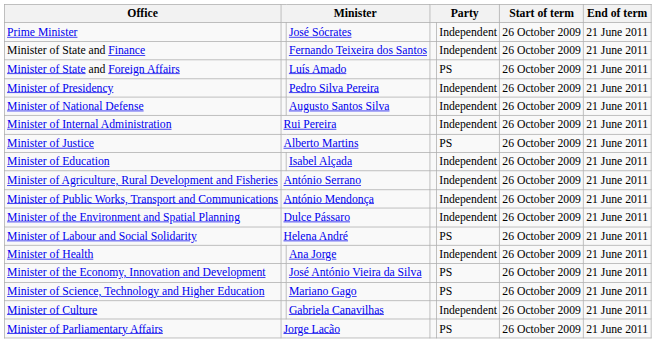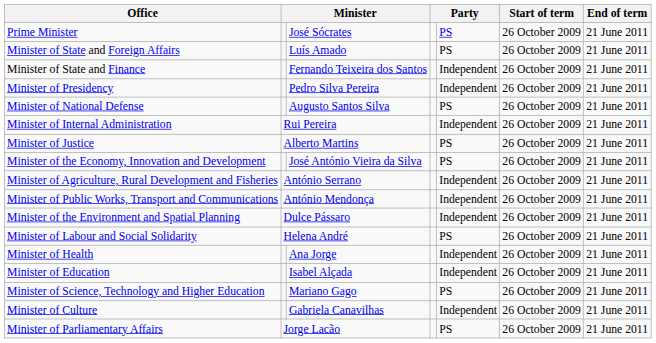(468, 32) Independent -> (446, 32) PS
rows swapped: (93, 69) <-> (76, 50)
(468, 106) Independent -> (446, 106) PS
rows swapped: (136, 273) <-> (58, 161)
